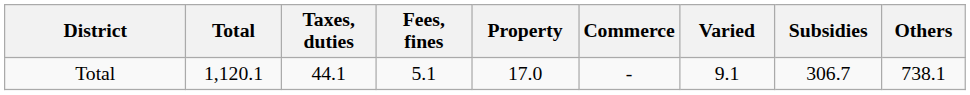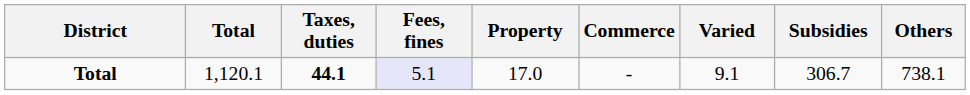(95, 73) normal -> (95, 73) bold
(329, 73) normal -> (329, 73) bold
(424, 73) no background -> (424, 73) lavender background
